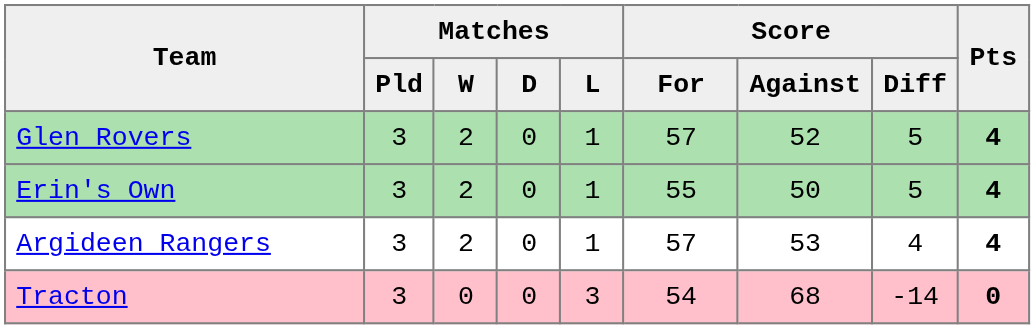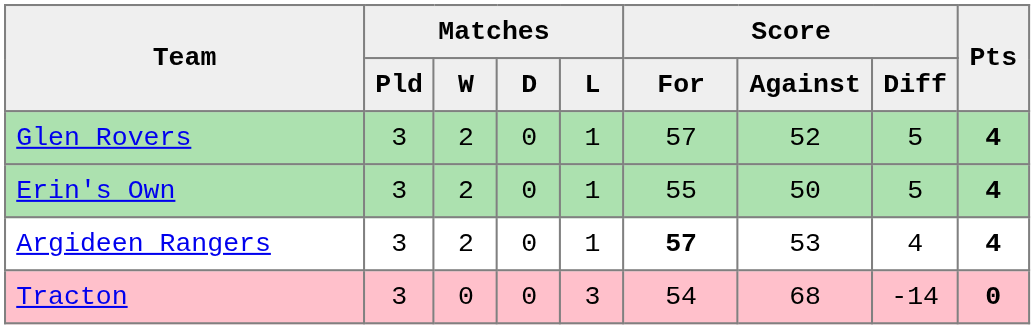(681, 244) normal -> (681, 244) bold
